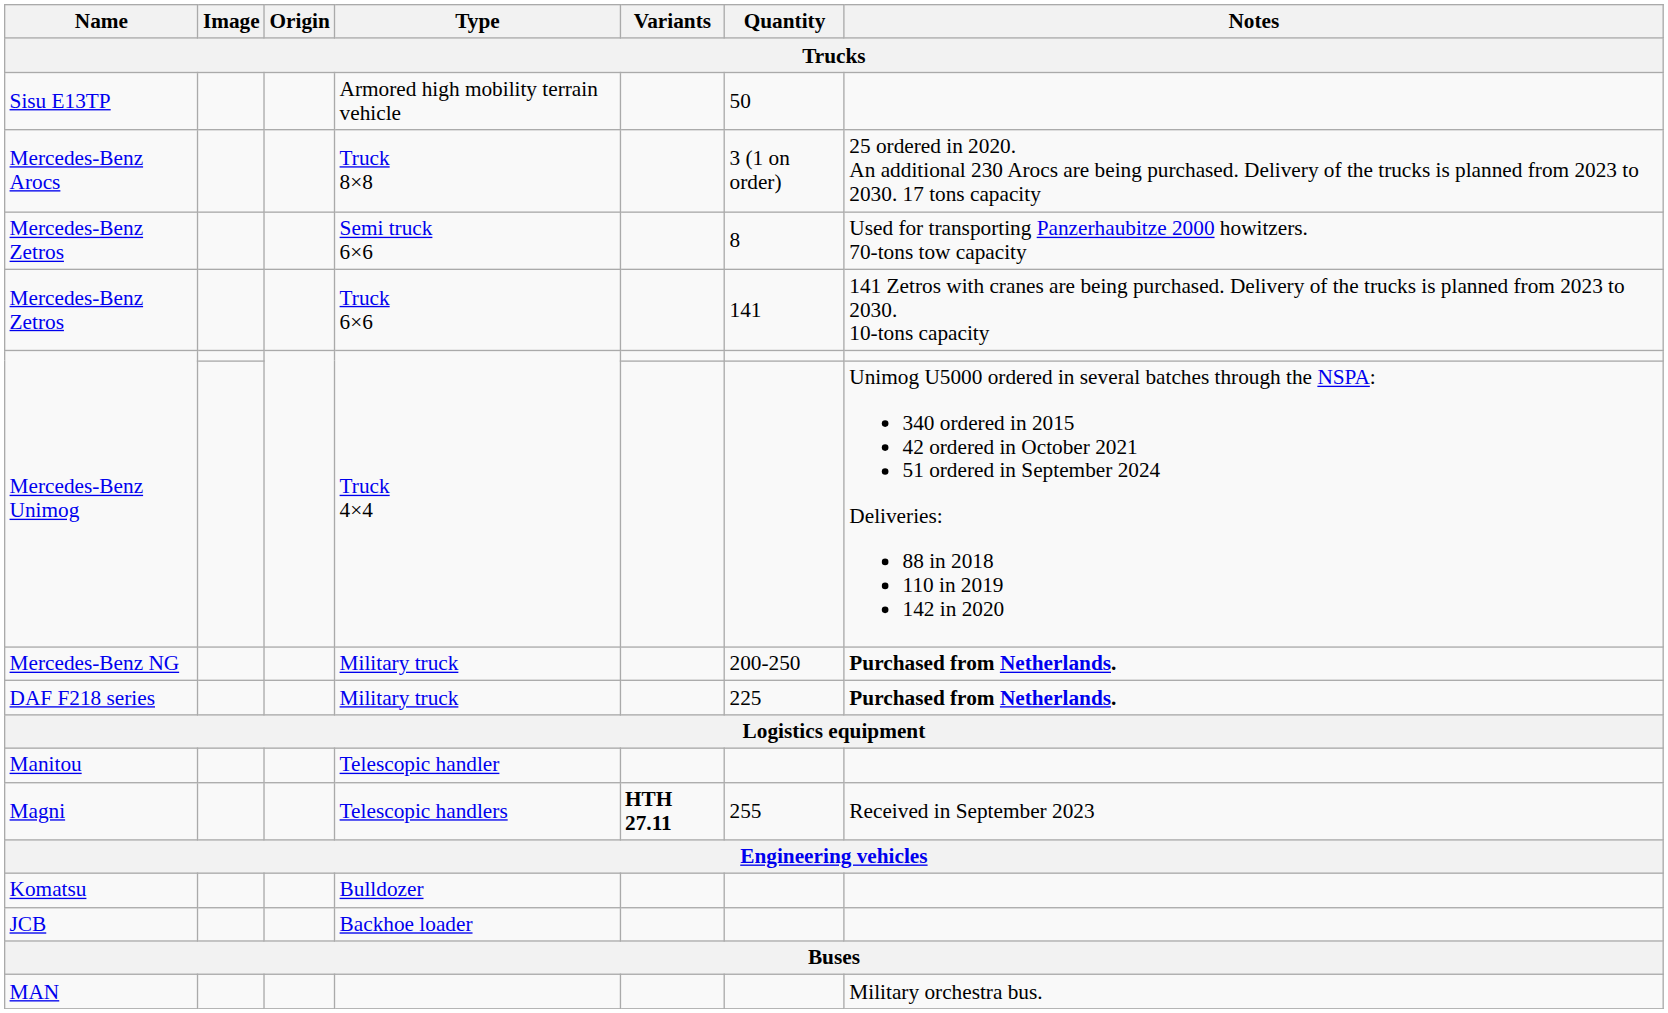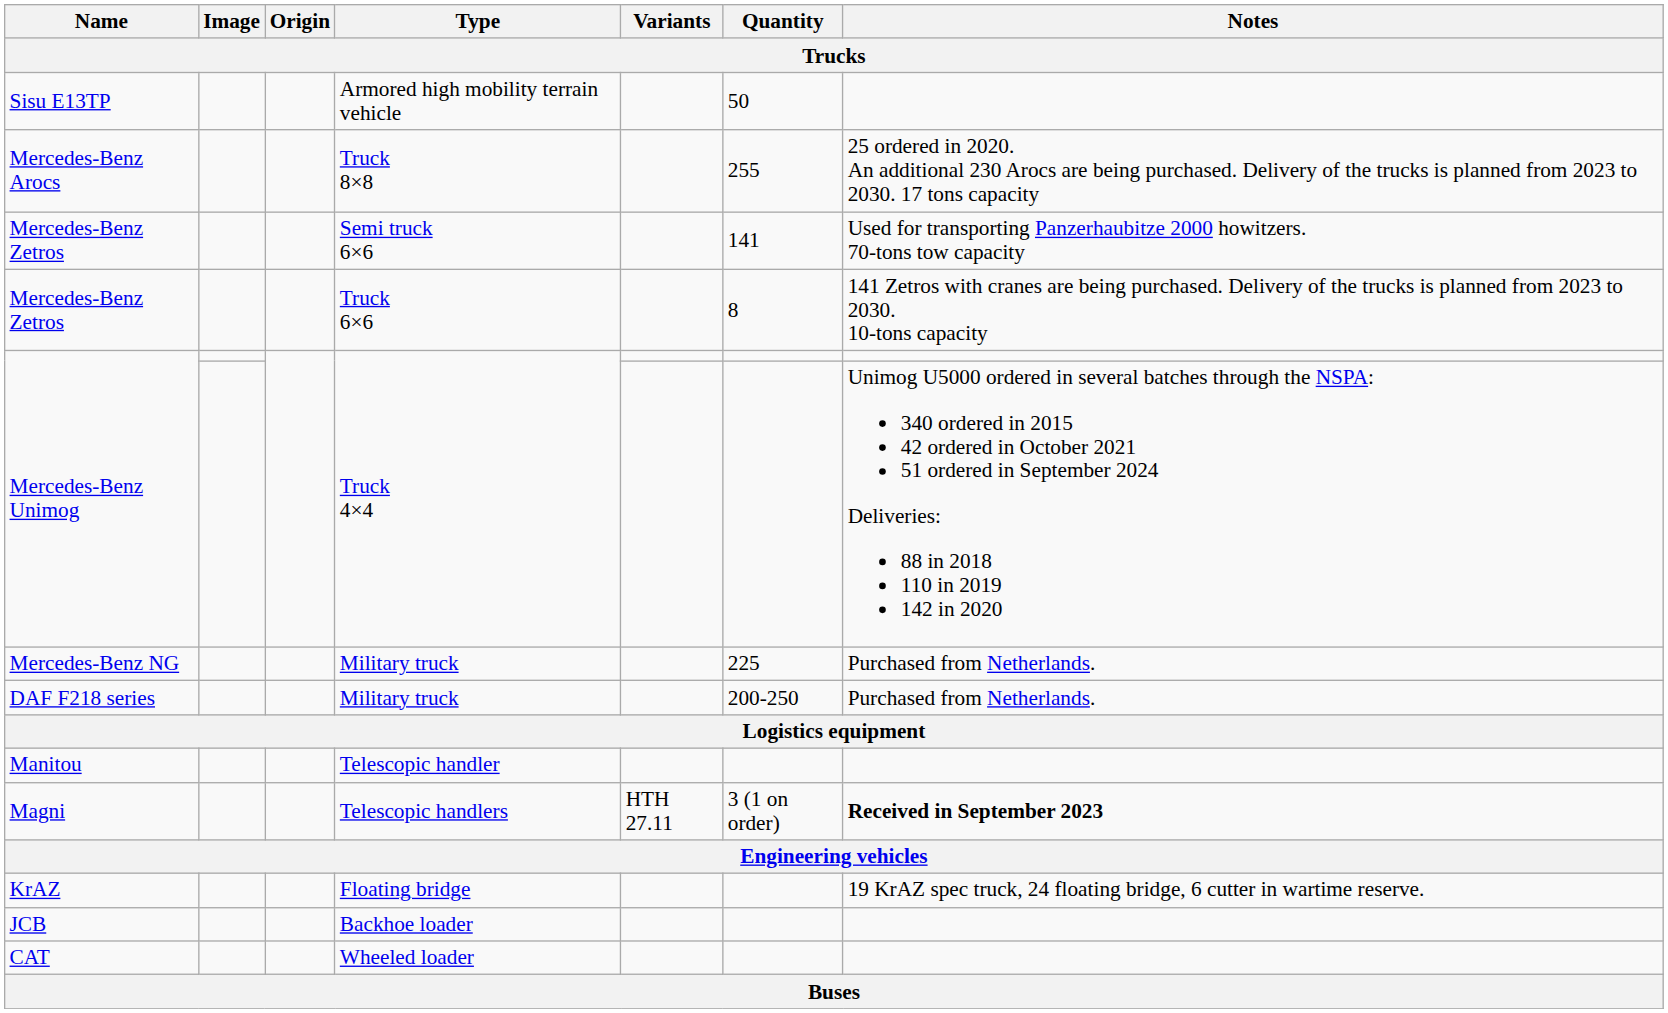(760, 170) 3 (1 on order) -> (744, 170) 255
(735, 240) 8 -> (744, 240) 141
(745, 309) 141 -> (733, 309) 8
(765, 663) 200-250 -> (744, 663) 225
(983, 663) bold -> (971, 663) normal
(745, 697) 225 -> (763, 697) 200-250
(983, 697) bold -> (971, 697) normal
(649, 810) bold -> (649, 810) normal
(745, 810) 255 -> (758, 810) 3 (1 on order)
(972, 810) normal -> (975, 810) bold
- row: (48, 890)
+ row: (35, 890)
+ row: (30, 957)
- row: (34, 991)
